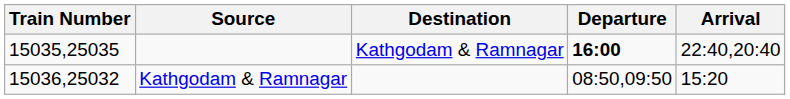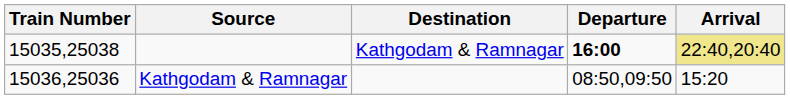(64, 49) 15035,25035 -> (64, 49) 15035,25038
(731, 49) no background -> (731, 49) khaki background
(64, 79) 15036,25032 -> (64, 79) 15036,25036
